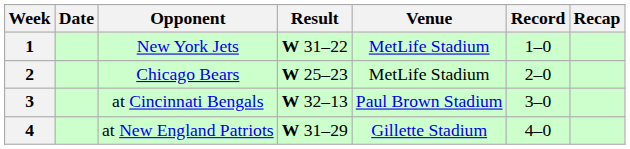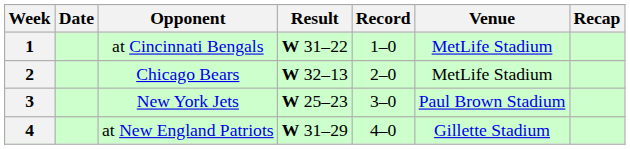columns swapped: (538, 18) <-> (429, 18)
(188, 46) New York Jets -> (188, 46) at Cincinnati Bengals
(315, 74) W 25–23 -> (315, 74) W 32–13
(188, 102) at Cincinnati Bengals -> (188, 102) New York Jets
(315, 102) W 32–13 -> (315, 102) W 25–23
